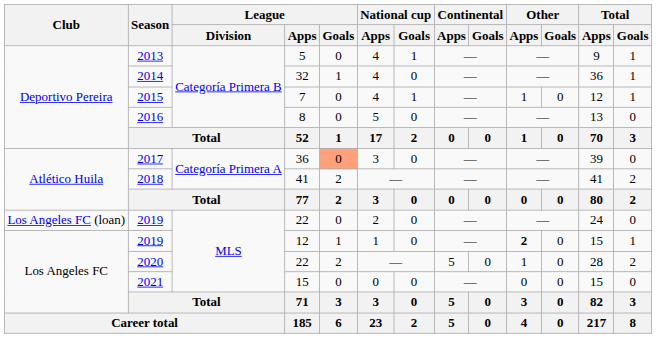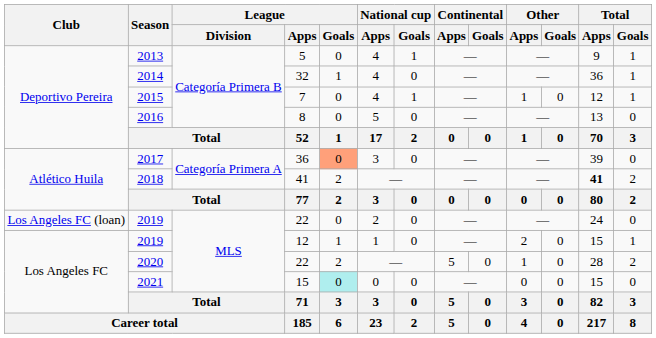(596, 179) normal -> (596, 179) bold
(524, 240) bold -> (524, 240) normal
(338, 281) no background -> (338, 281) paleturquoise background
